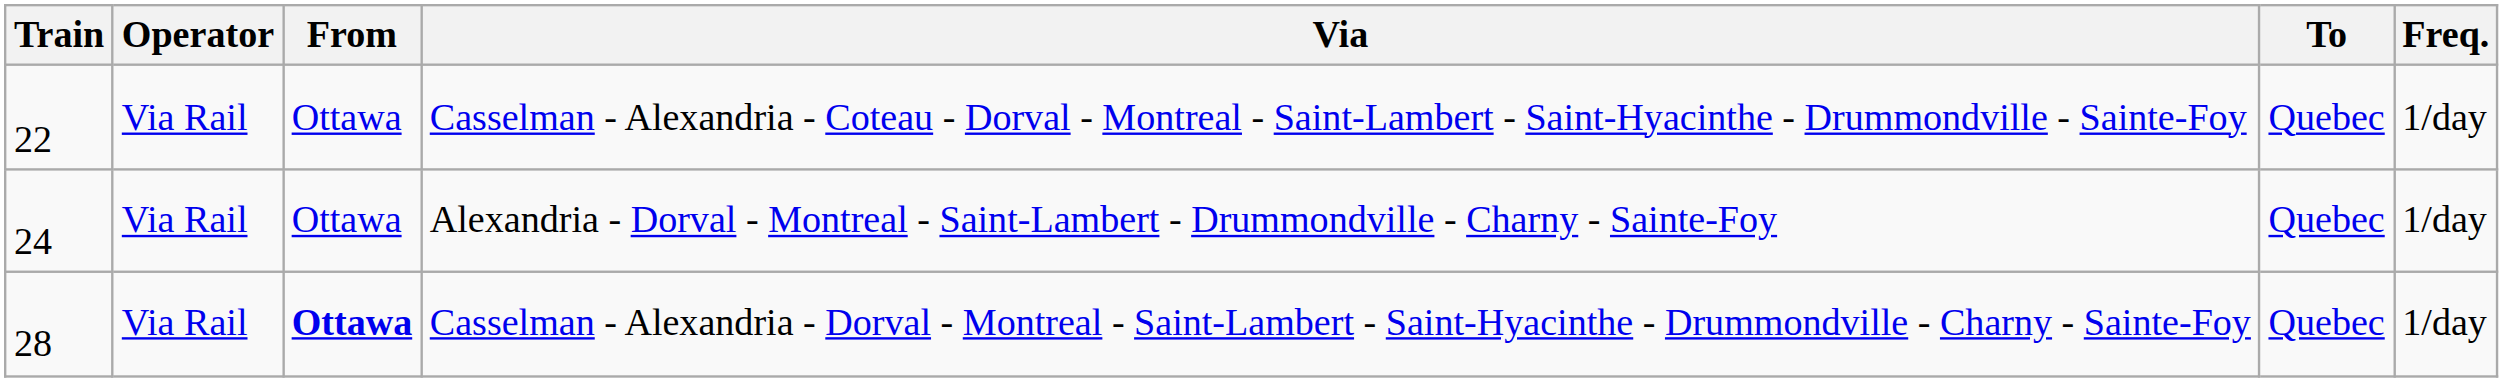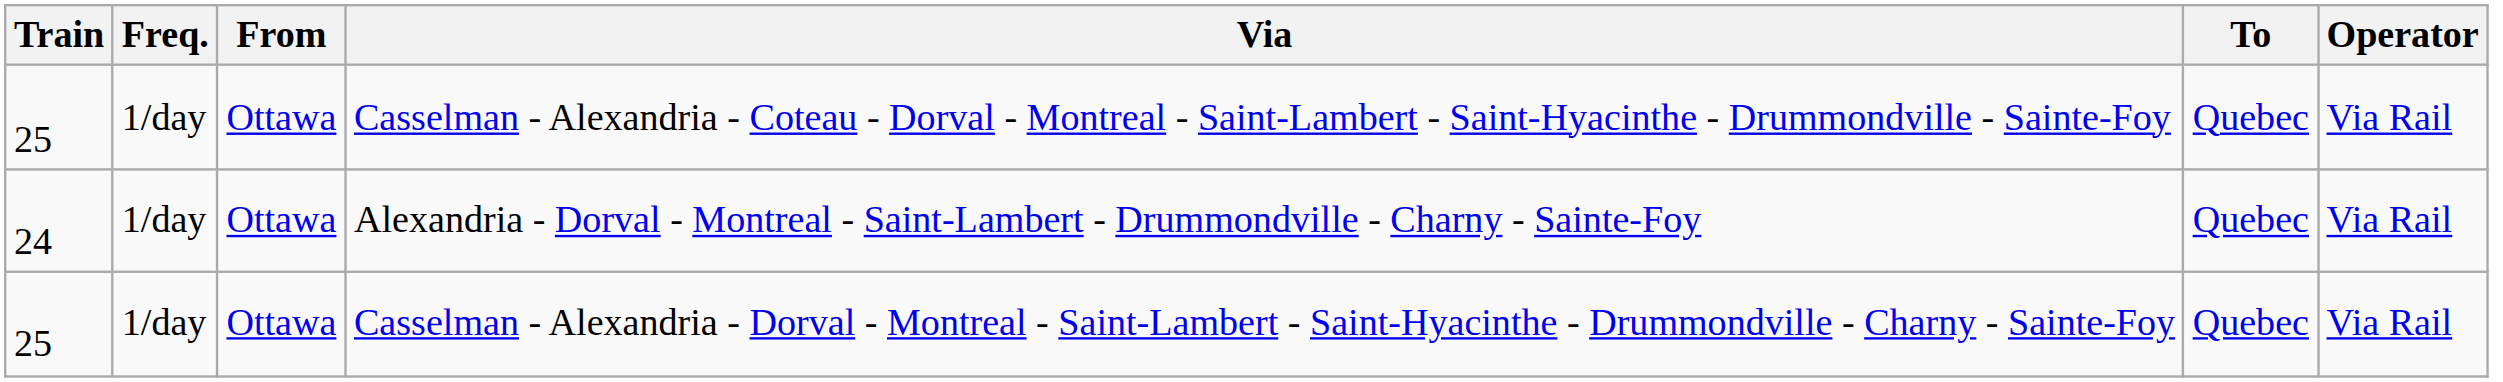columns swapped: (198, 34) <-> (2446, 34)
(33, 137) 22 -> (33, 137) 25
(33, 344) 28 -> (33, 344) 25
(352, 322) bold -> (281, 322) normal
